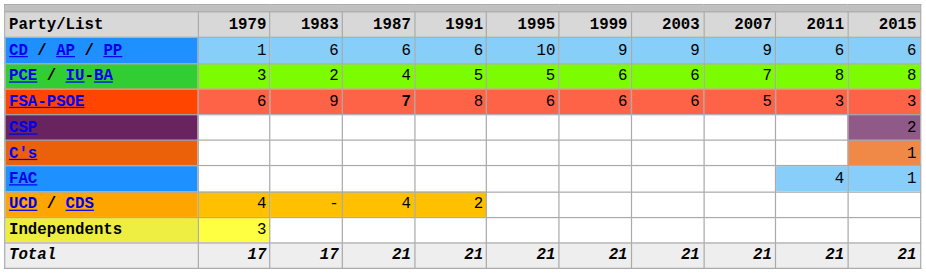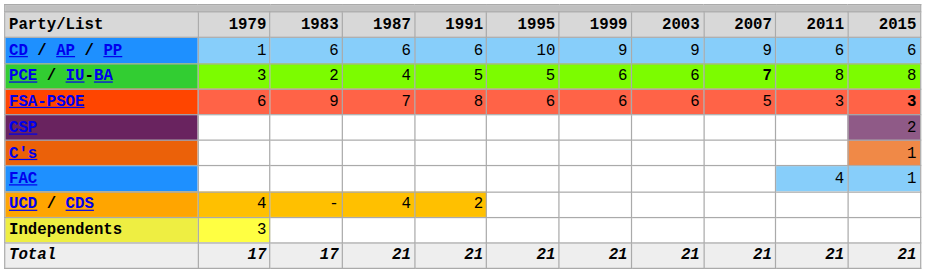(767, 76) normal -> (767, 76) bold
(406, 102) bold -> (406, 102) normal
(912, 102) normal -> (912, 102) bold
